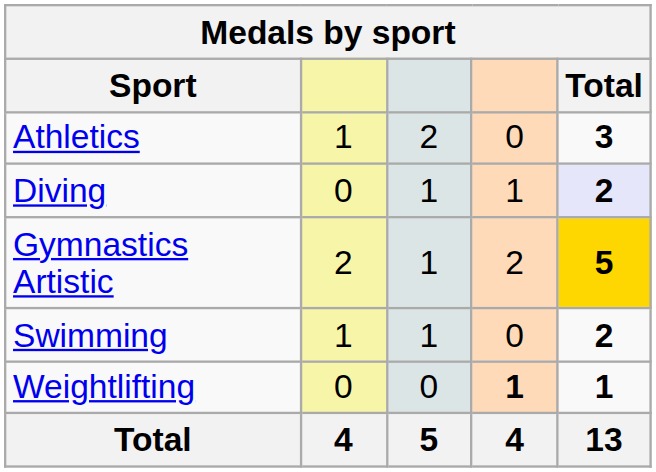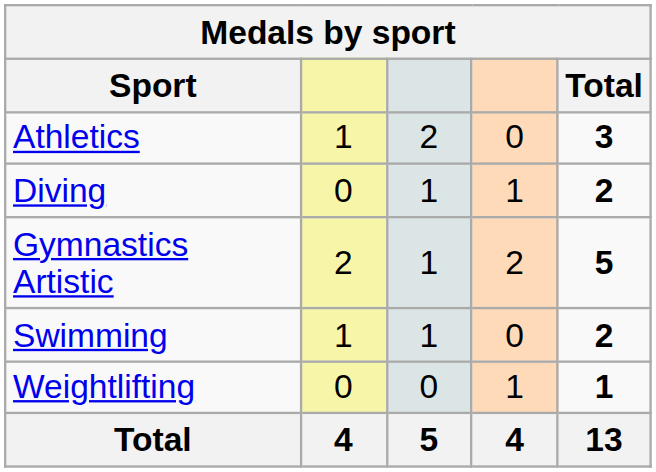(604, 191) lavender background -> (604, 191) no background
(604, 263) gold background -> (604, 263) no background
(515, 387) bold -> (515, 387) normal
